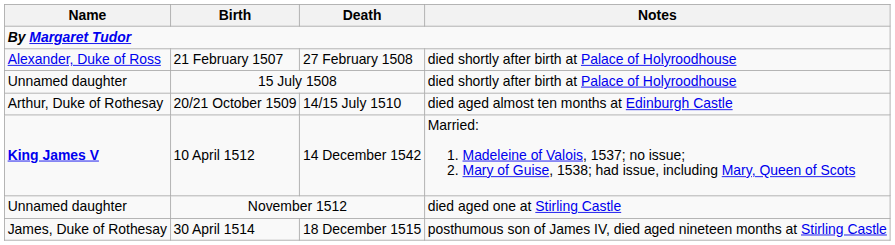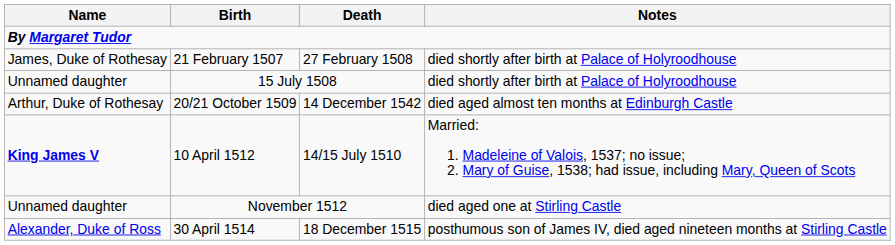(84, 59) Alexander, Duke of Ross -> (87, 59) James, Duke of Rothesay
(352, 103) 14/15 July 1510 -> (362, 103) 14 December 1542
(362, 155) 14 December 1542 -> (352, 155) 14/15 July 1510
(87, 229) James, Duke of Rothesay -> (84, 229) Alexander, Duke of Ross
